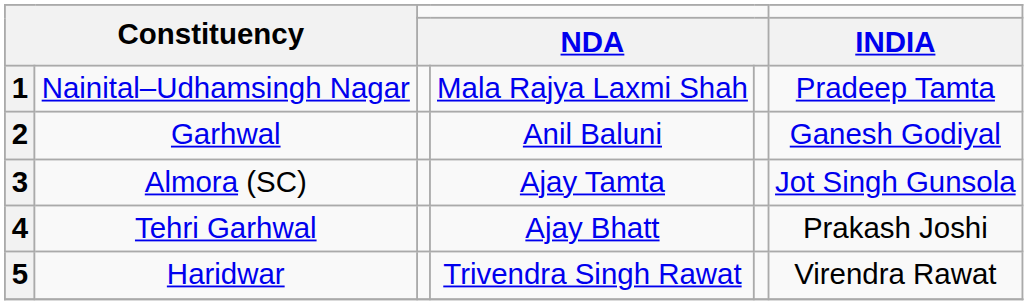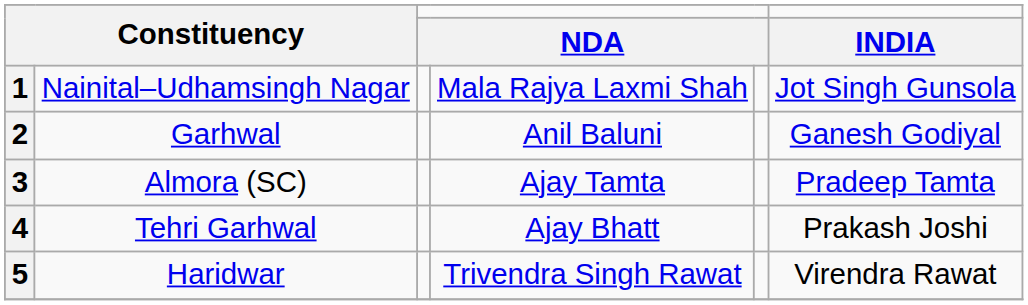(895, 88) Pradeep Tamta -> (895, 88) Jot Singh Gunsola
(895, 181) Jot Singh Gunsola -> (895, 181) Pradeep Tamta
